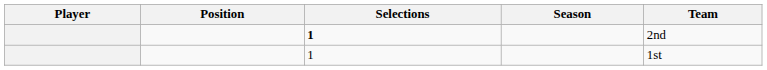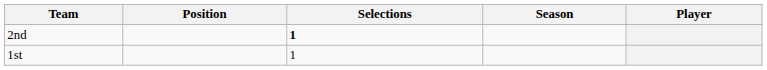columns swapped: (72, 14) <-> (703, 14)
